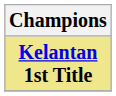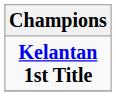(58, 63) khaki background -> (58, 63) no background
